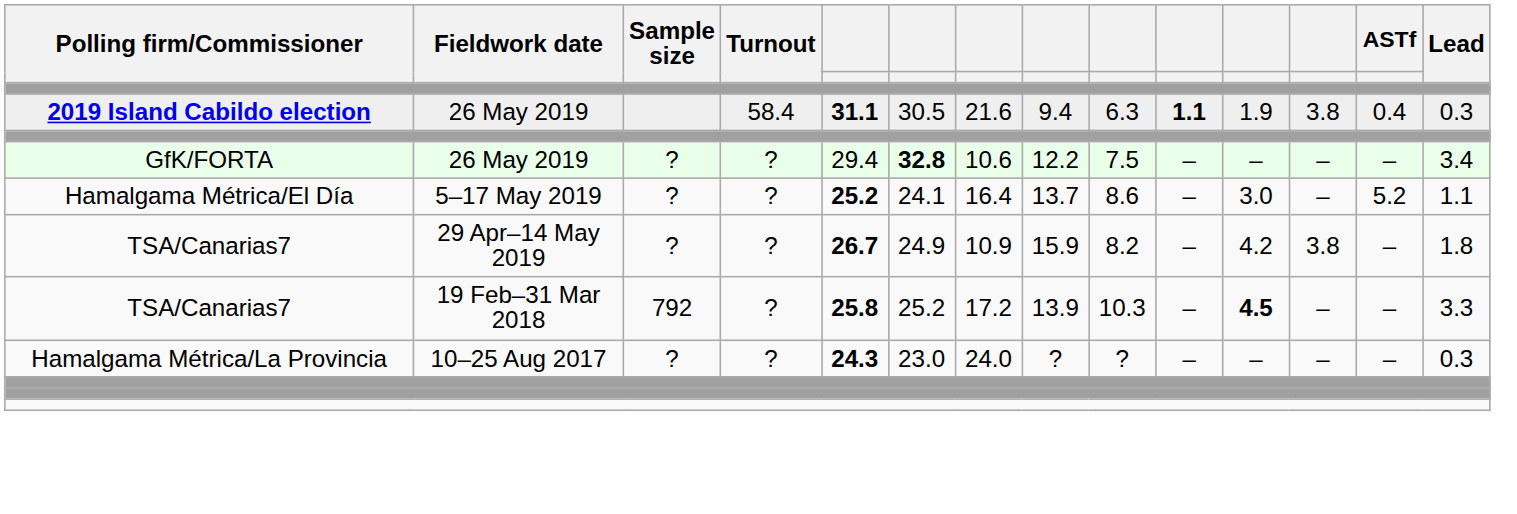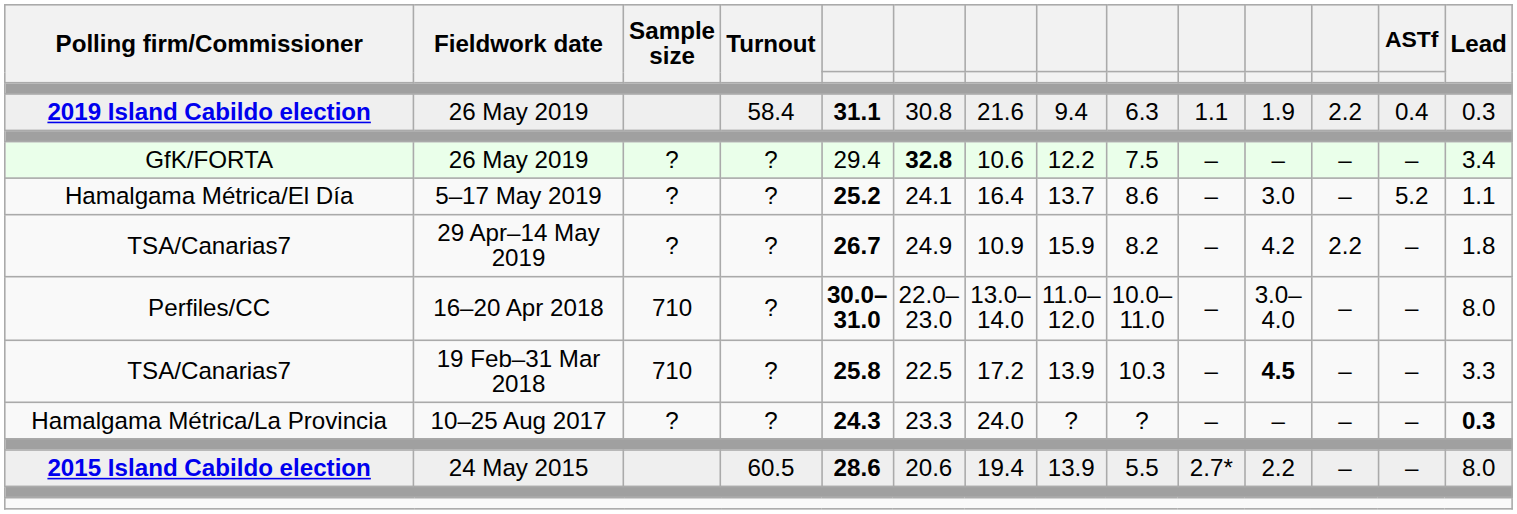(922, 112) 30.5 -> (929, 112) 30.8
(1189, 112) bold -> (1211, 112) normal
(1323, 112) 3.8 -> (1345, 112) 2.2
(1323, 246) 3.8 -> (1345, 246) 2.2
+ row: (209, 308)
(672, 308) 792 -> (672, 370) 710
(922, 308) 25.2 -> (929, 370) 22.5
(922, 357) 23.0 -> (929, 419) 23.3
(1456, 357) normal -> (1479, 419) bold
+ row: (209, 467)
